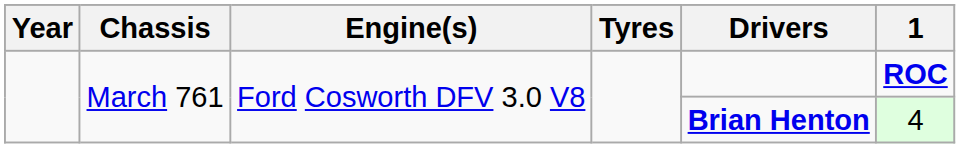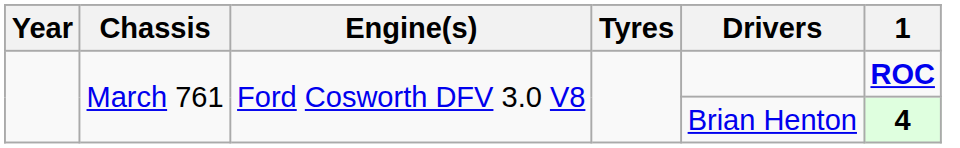(779, 120) bold -> (772, 120) normal
(915, 120) normal -> (903, 120) bold
